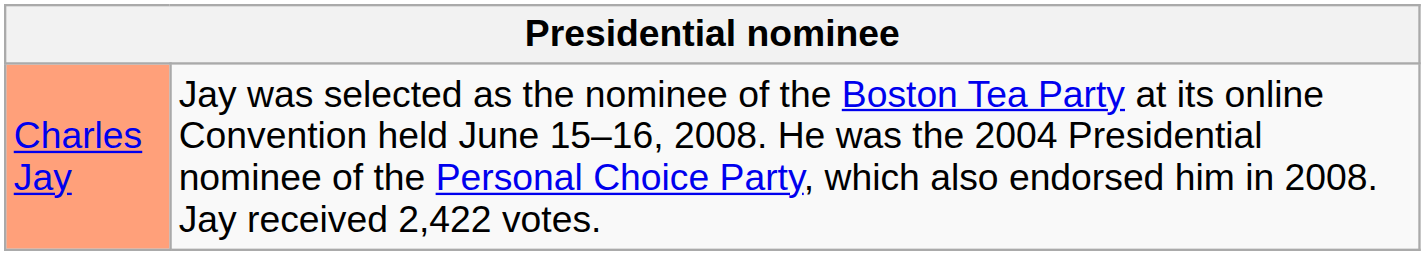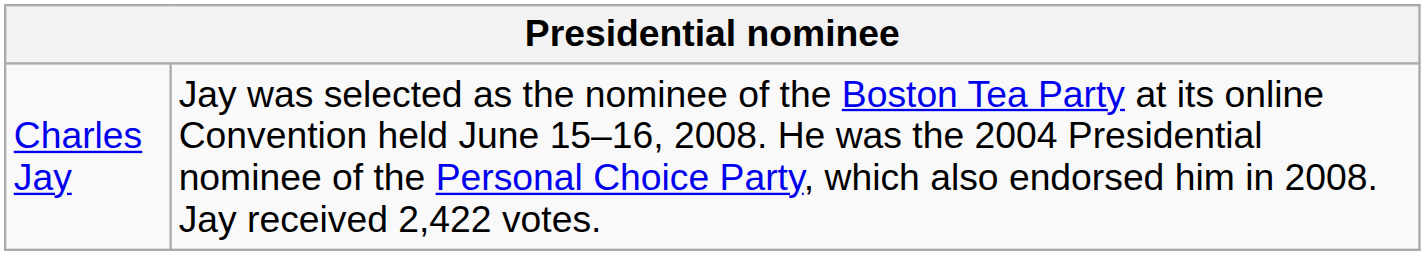(78, 156) lightsalmon background -> (78, 156) no background
